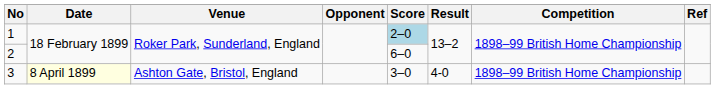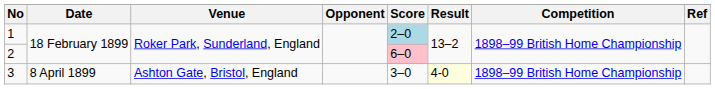(401, 53) no background -> (401, 53) pink background
(63, 73) lightyellow background -> (63, 73) no background
(440, 73) no background -> (440, 73) lightyellow background
